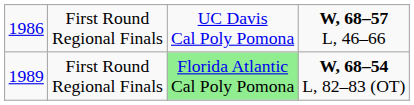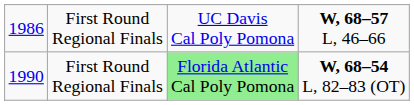(26, 76) 1989 -> (26, 76) 1990
